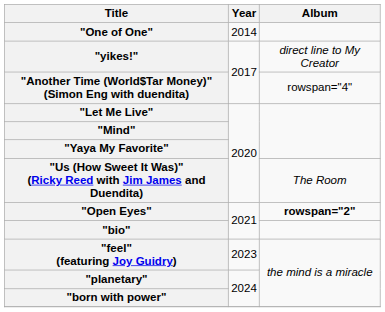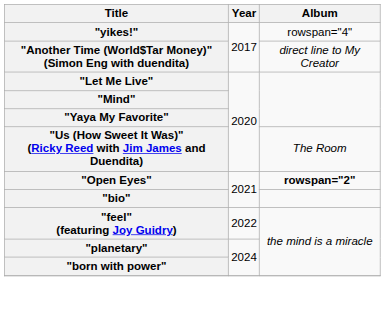- row: (116, 31)
(320, 56) direct line to My Creator -> (320, 31) rowspan="4"
(320, 87) rowspan="4" -> (320, 56) direct line to My Creator
(244, 254) 2023 -> (244, 223) 2022
